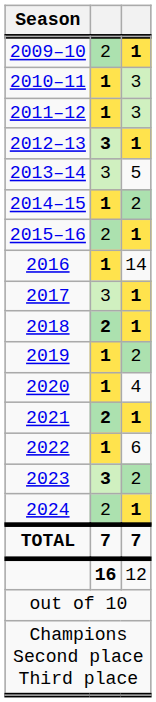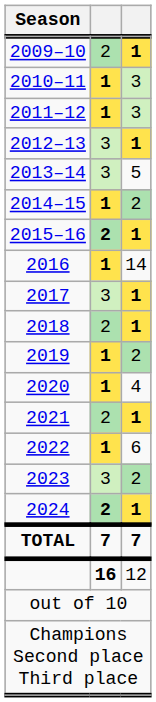(106, 144) bold -> (106, 144) normal
(106, 235) normal -> (106, 235) bold
(106, 326) bold -> (106, 326) normal
(106, 418) bold -> (106, 418) normal
(106, 479) bold -> (106, 479) normal
(106, 509) normal -> (106, 509) bold
